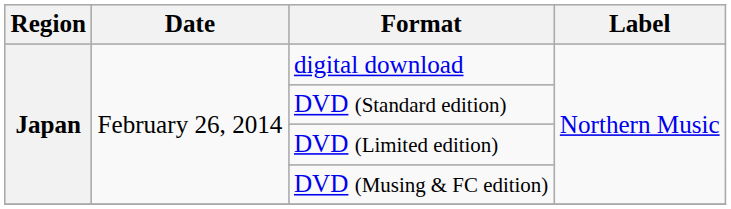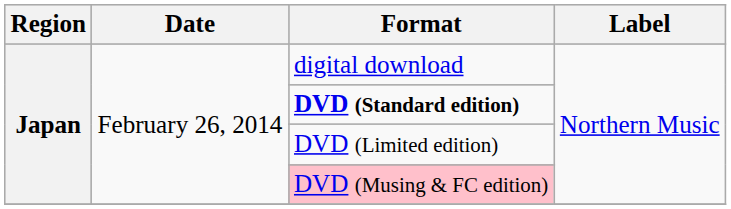(400, 104) normal -> (407, 104) bold
(421, 183) no background -> (421, 183) pink background
